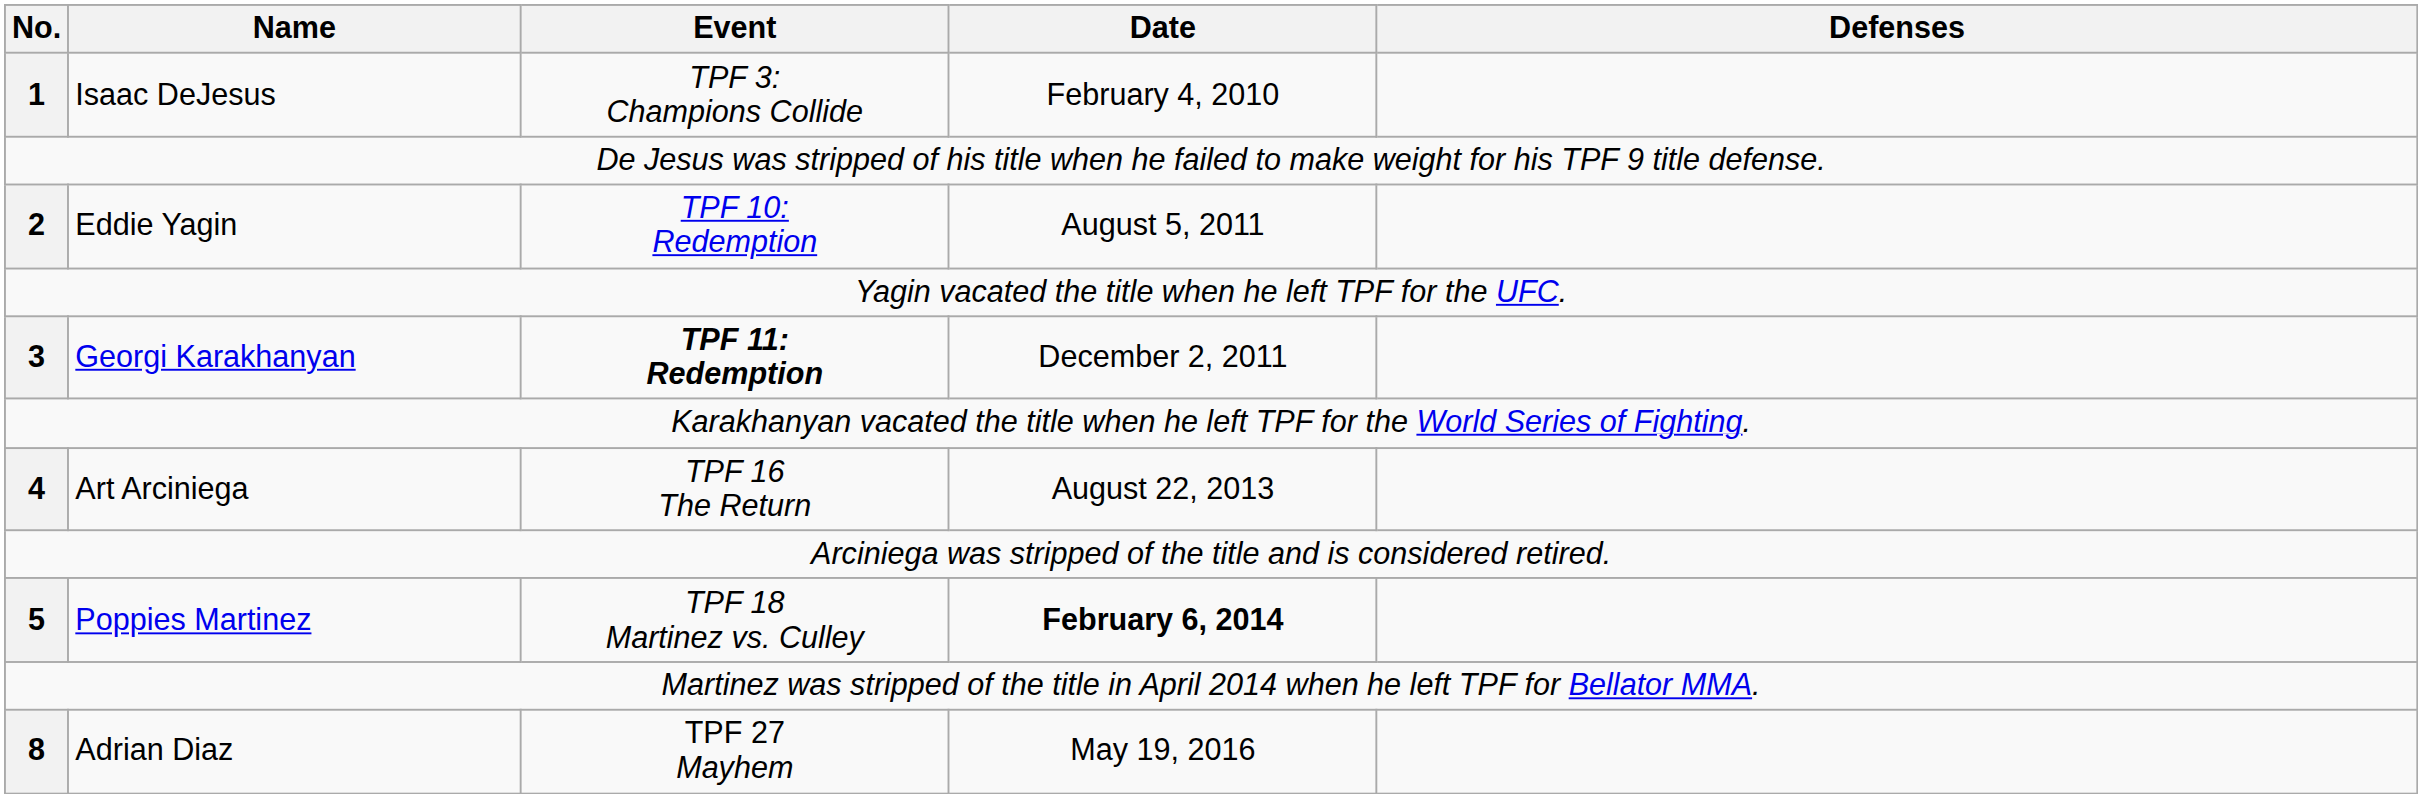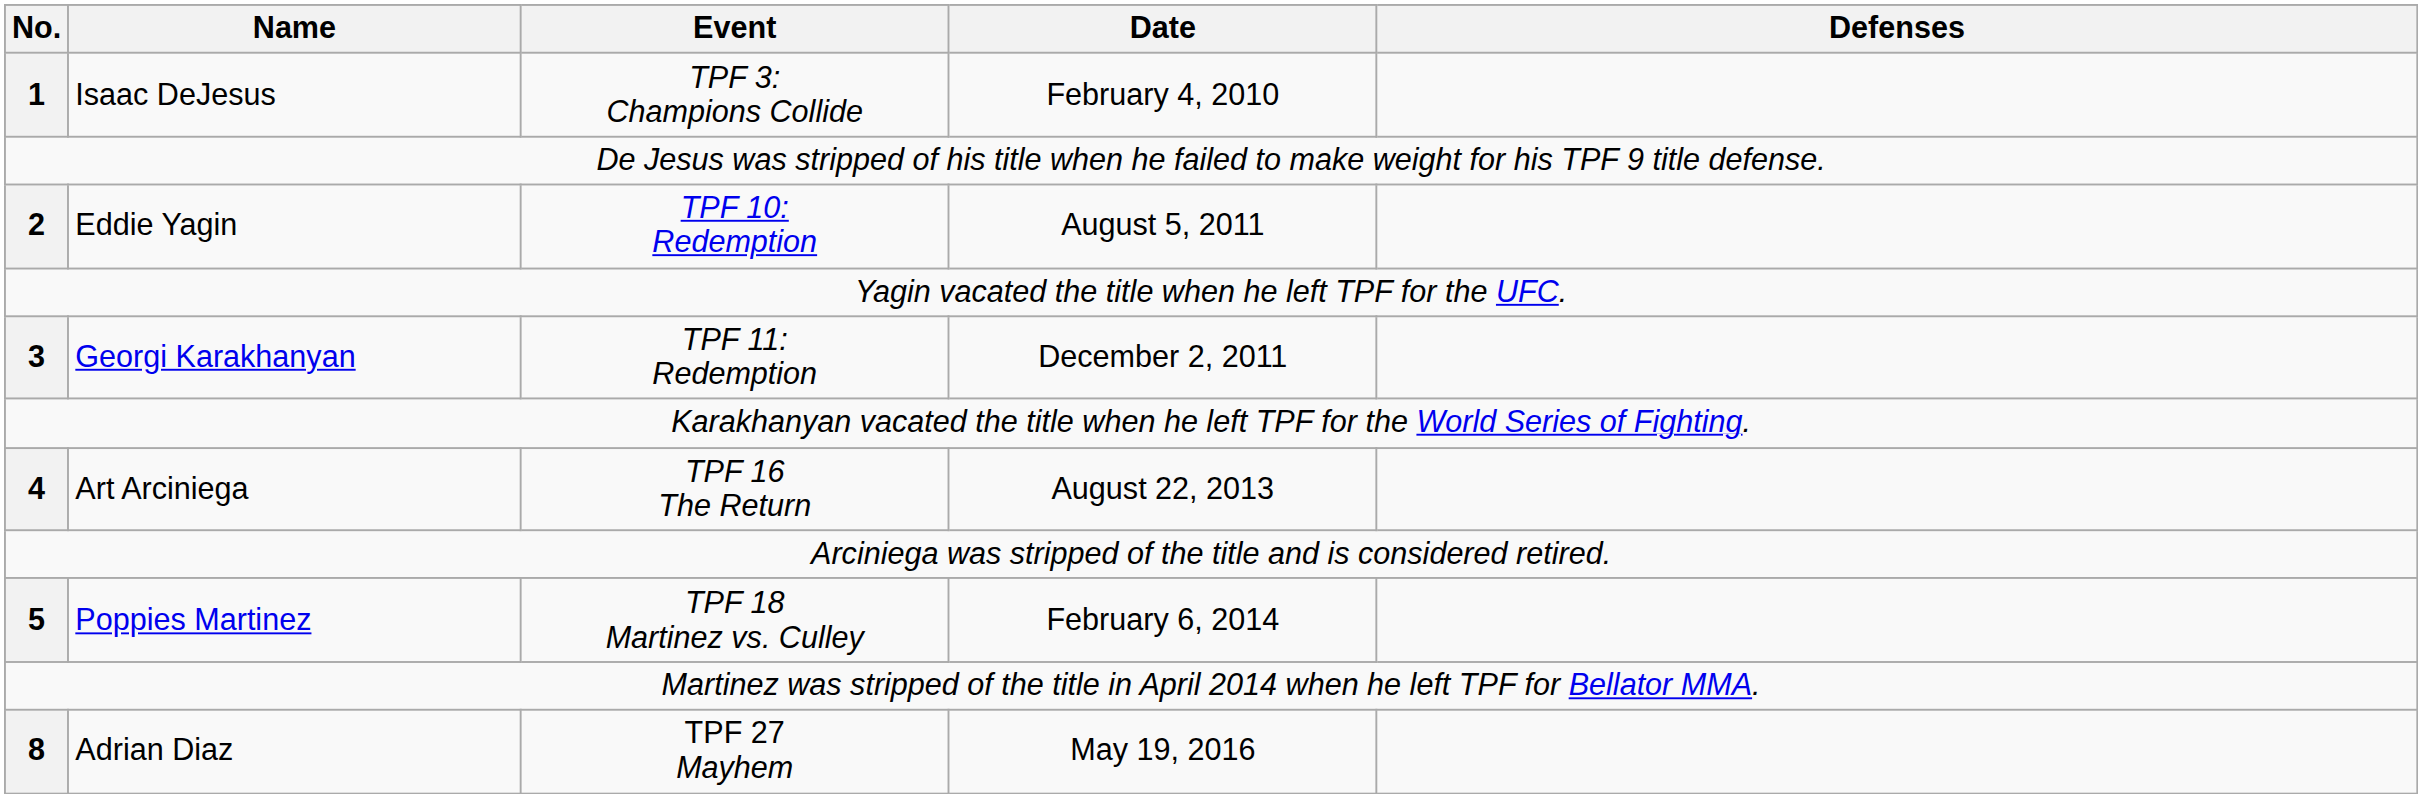(735, 357) bold -> (735, 357) normal
(1163, 619) bold -> (1163, 619) normal
